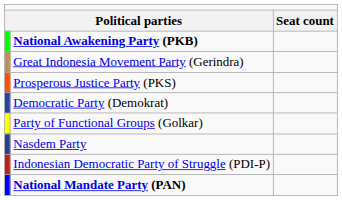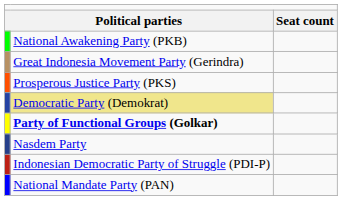(106, 41) bold -> (100, 41) normal
(91, 102) no background -> (91, 102) khaki background
(108, 123) normal -> (115, 123) bold
(99, 185) bold -> (94, 185) normal
